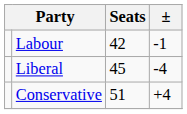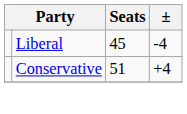- row: (39, 43)
